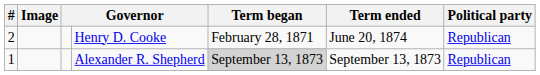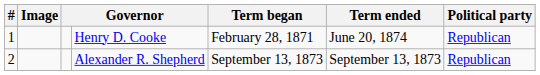(11, 37) 2 -> (11, 37) 1
(11, 59) 1 -> (11, 59) 2
(267, 59) lightgrey background -> (267, 59) no background
